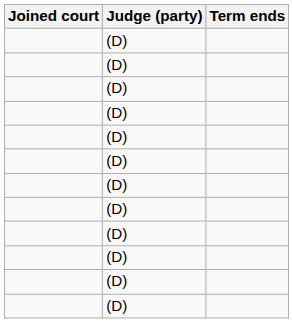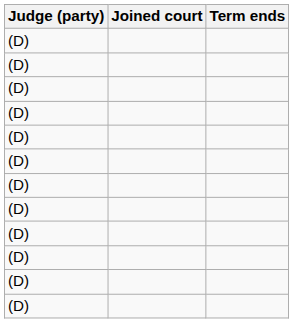columns swapped: (154, 16) <-> (54, 16)
